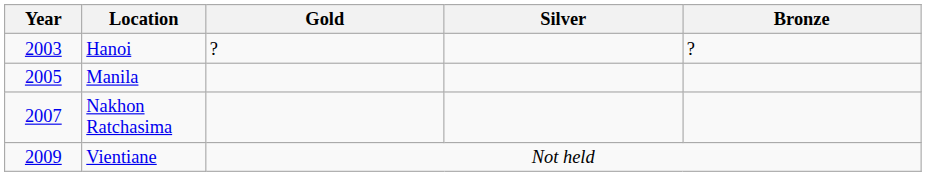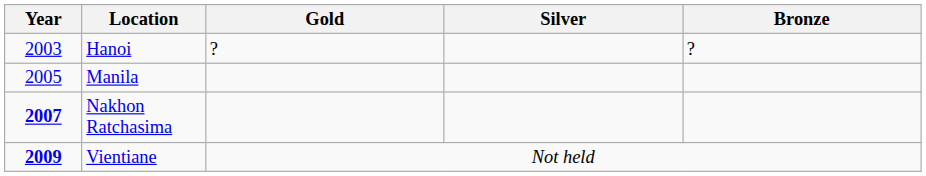(43, 116) normal -> (43, 116) bold
(43, 156) normal -> (43, 156) bold
